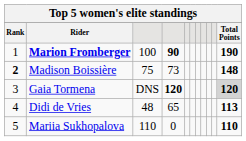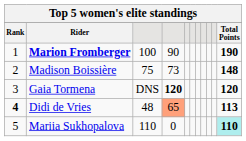(173, 52) bold -> (173, 52) normal
(15, 70) bold -> (15, 70) normal
(229, 89) lightgrey background -> (229, 89) no background
(15, 107) normal -> (15, 107) bold
(173, 107) no background -> (173, 107) lightsalmon background
(229, 126) no background -> (229, 126) paleturquoise background
